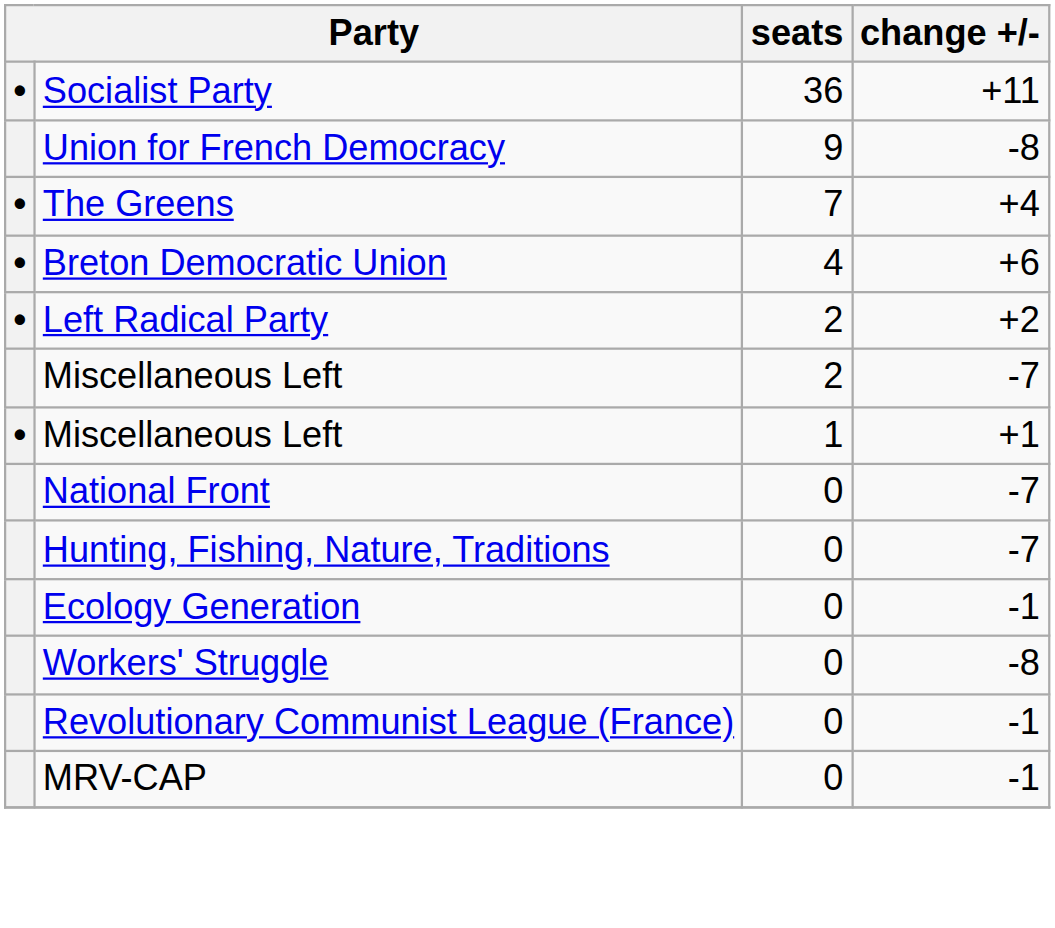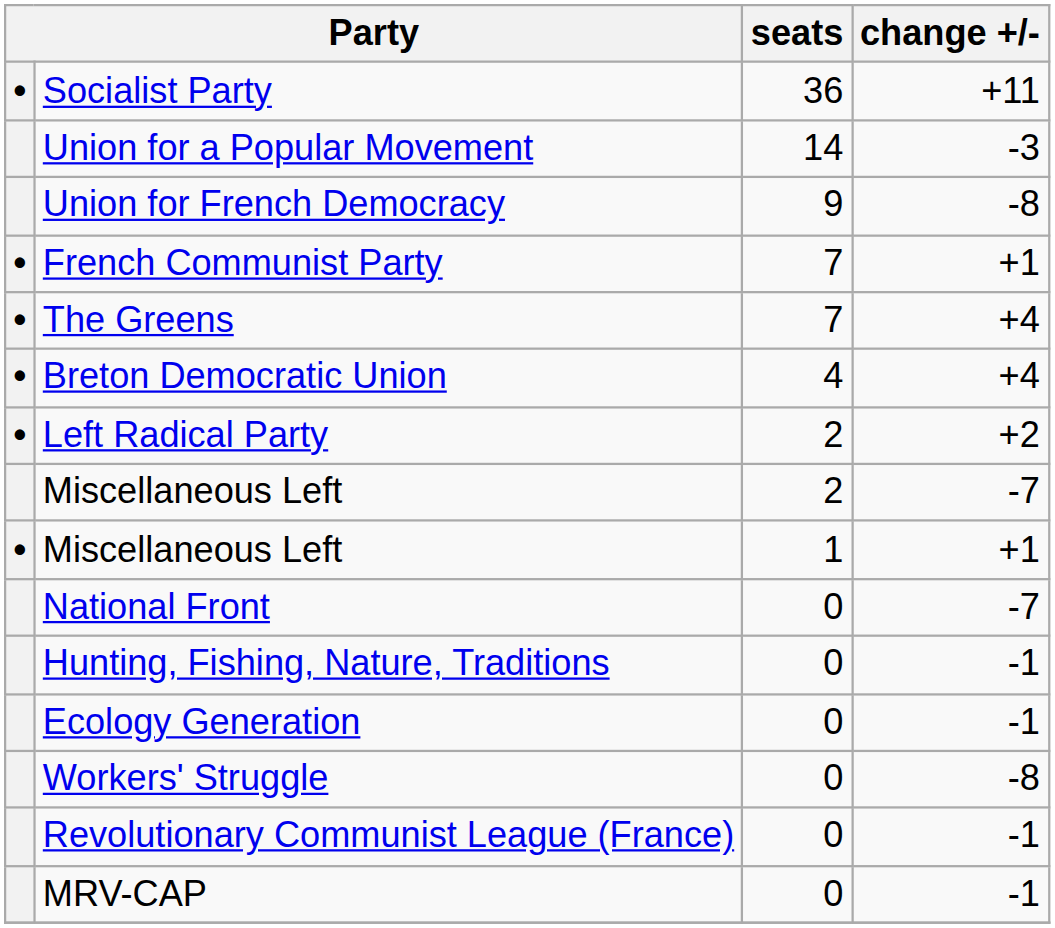+ row: (288, 147)
+ row: (243, 262)
(1019, 262) +6 -> (1019, 377) +4
(1024, 549) -7 -> (1024, 663) -1
